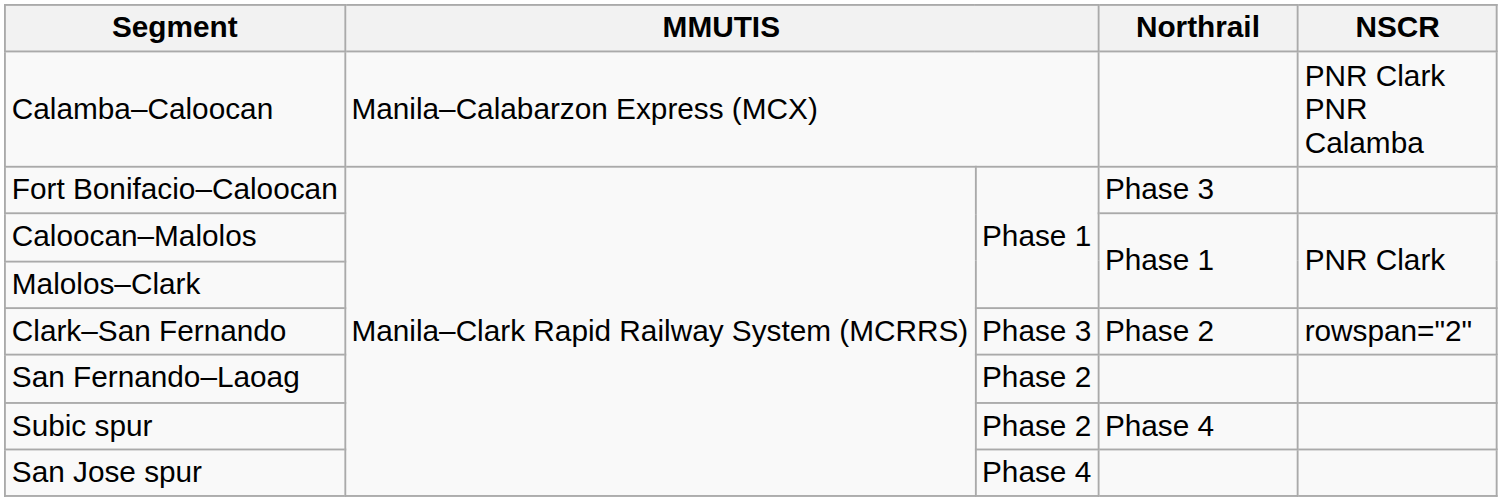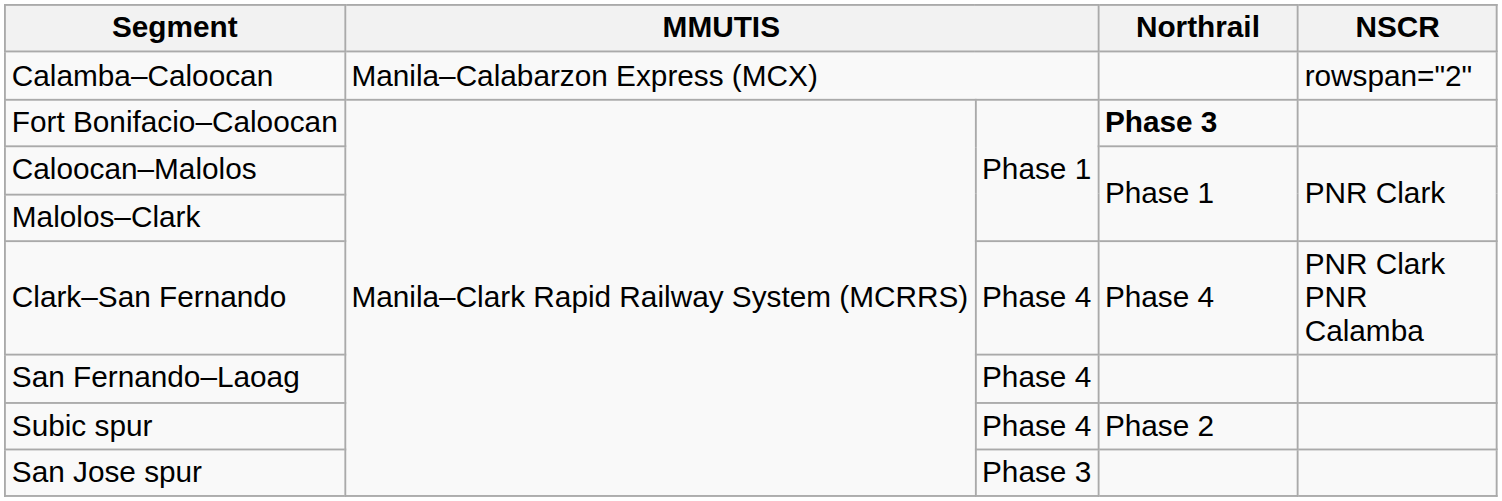(1375, 108) PNR Clark PNR Calamba -> (1388, 75) rowspan="2"
(1160, 189) normal -> (1161, 122) bold
(1037, 331) Phase 3 -> (1037, 297) Phase 4
(1160, 331) Phase 2 -> (1160, 297) Phase 4
(1388, 331) rowspan="2" -> (1375, 297) PNR Clark PNR Calamba
(1037, 378) Phase 2 -> (1037, 378) Phase 4
(1037, 425) Phase 2 -> (1037, 425) Phase 4
(1160, 425) Phase 4 -> (1160, 425) Phase 2
(1037, 472) Phase 4 -> (1037, 472) Phase 3
